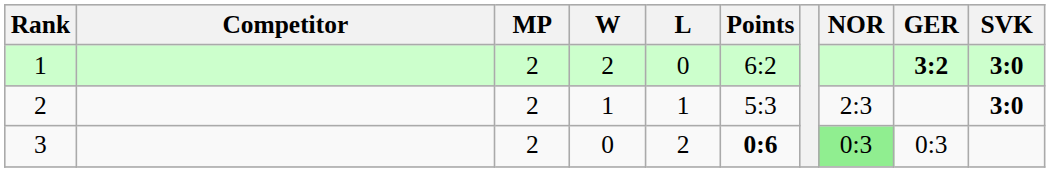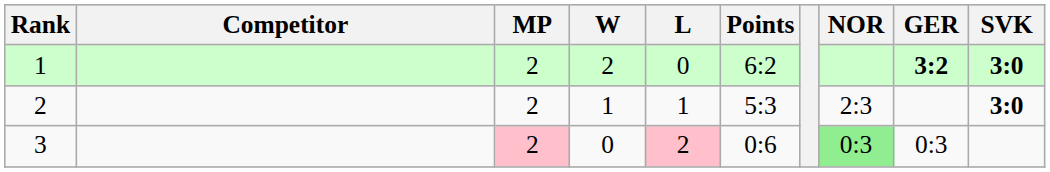(532, 145) no background -> (532, 145) pink background
(683, 145) no background -> (683, 145) pink background
(760, 145) bold -> (760, 145) normal
